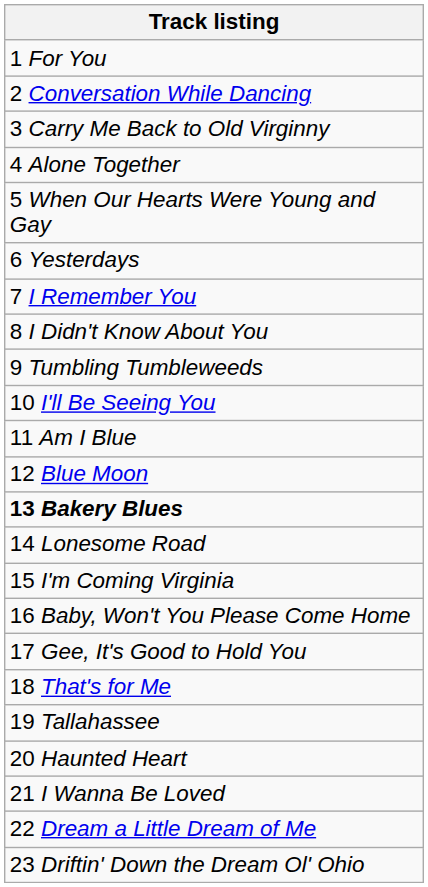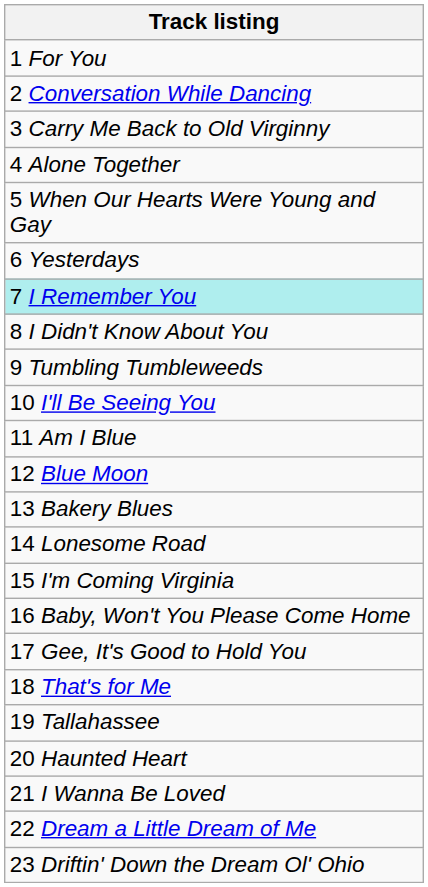(103, 296) no background -> (103, 296) paleturquoise background
(96, 509) bold -> (91, 509) normal
